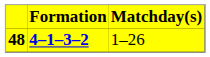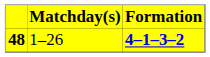columns swapped: (68, 16) <-> (157, 16)
